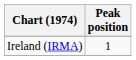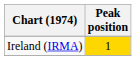(108, 45) no background -> (108, 45) gold background
